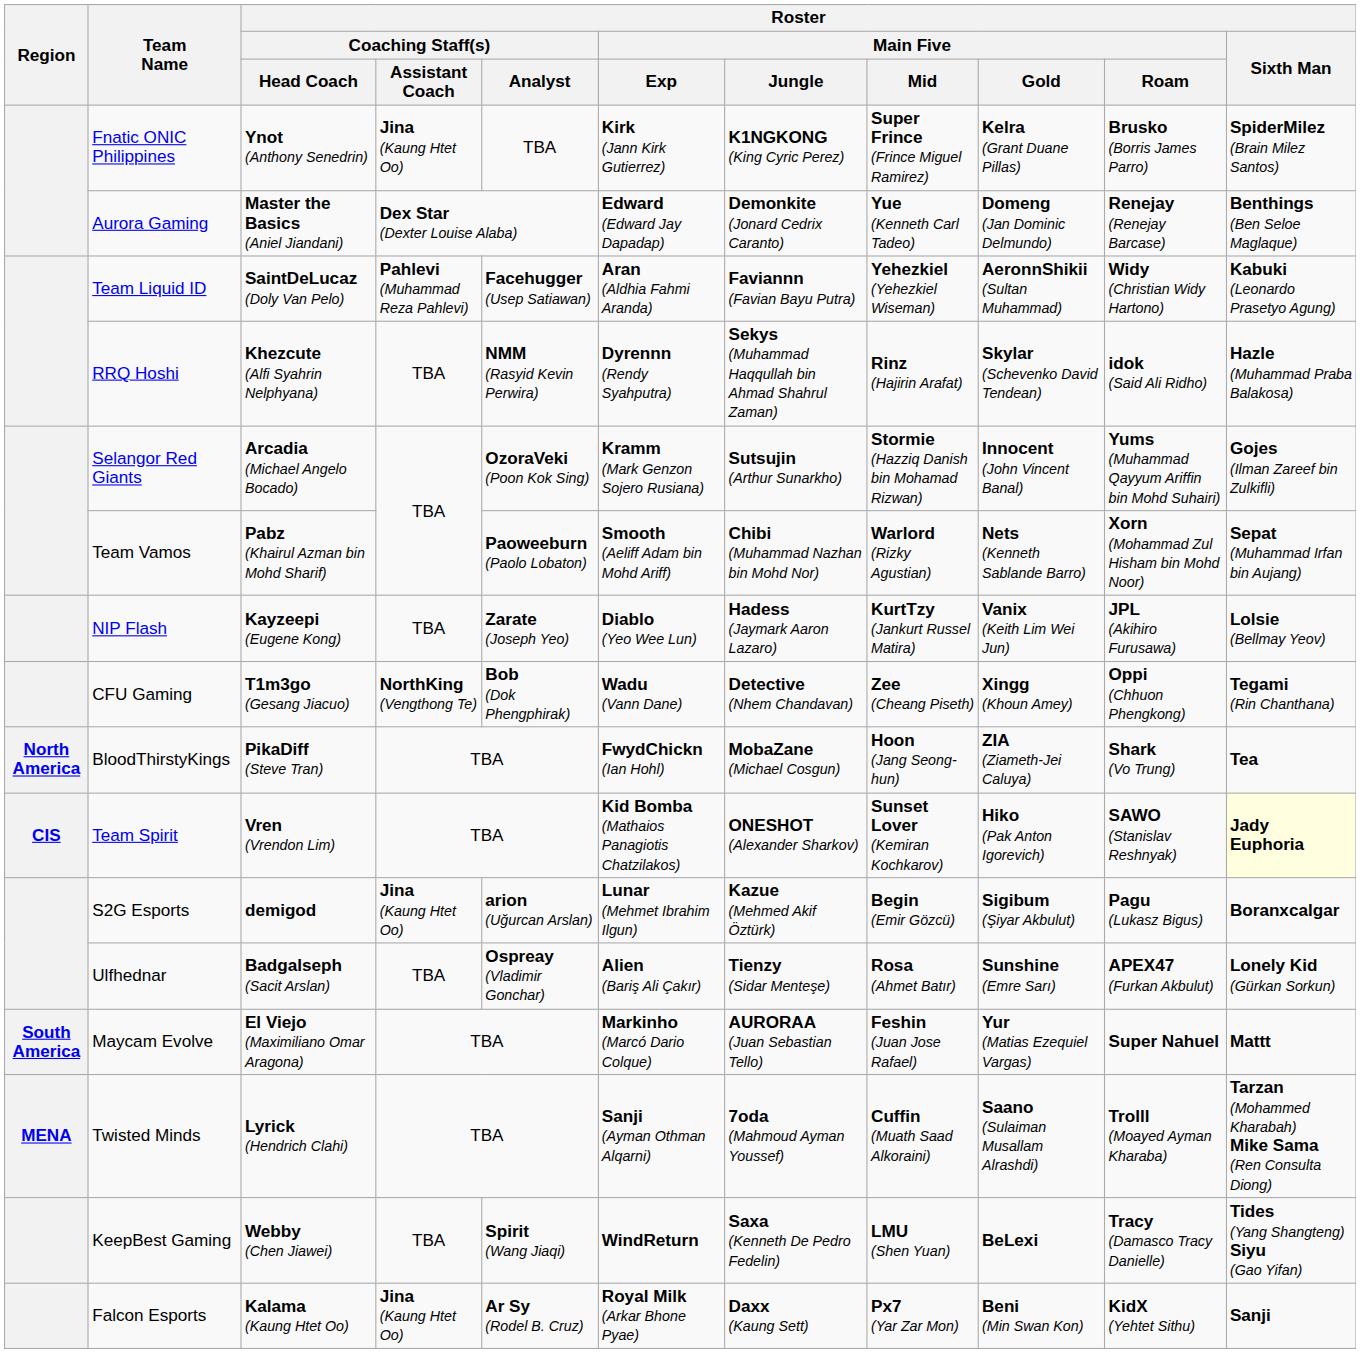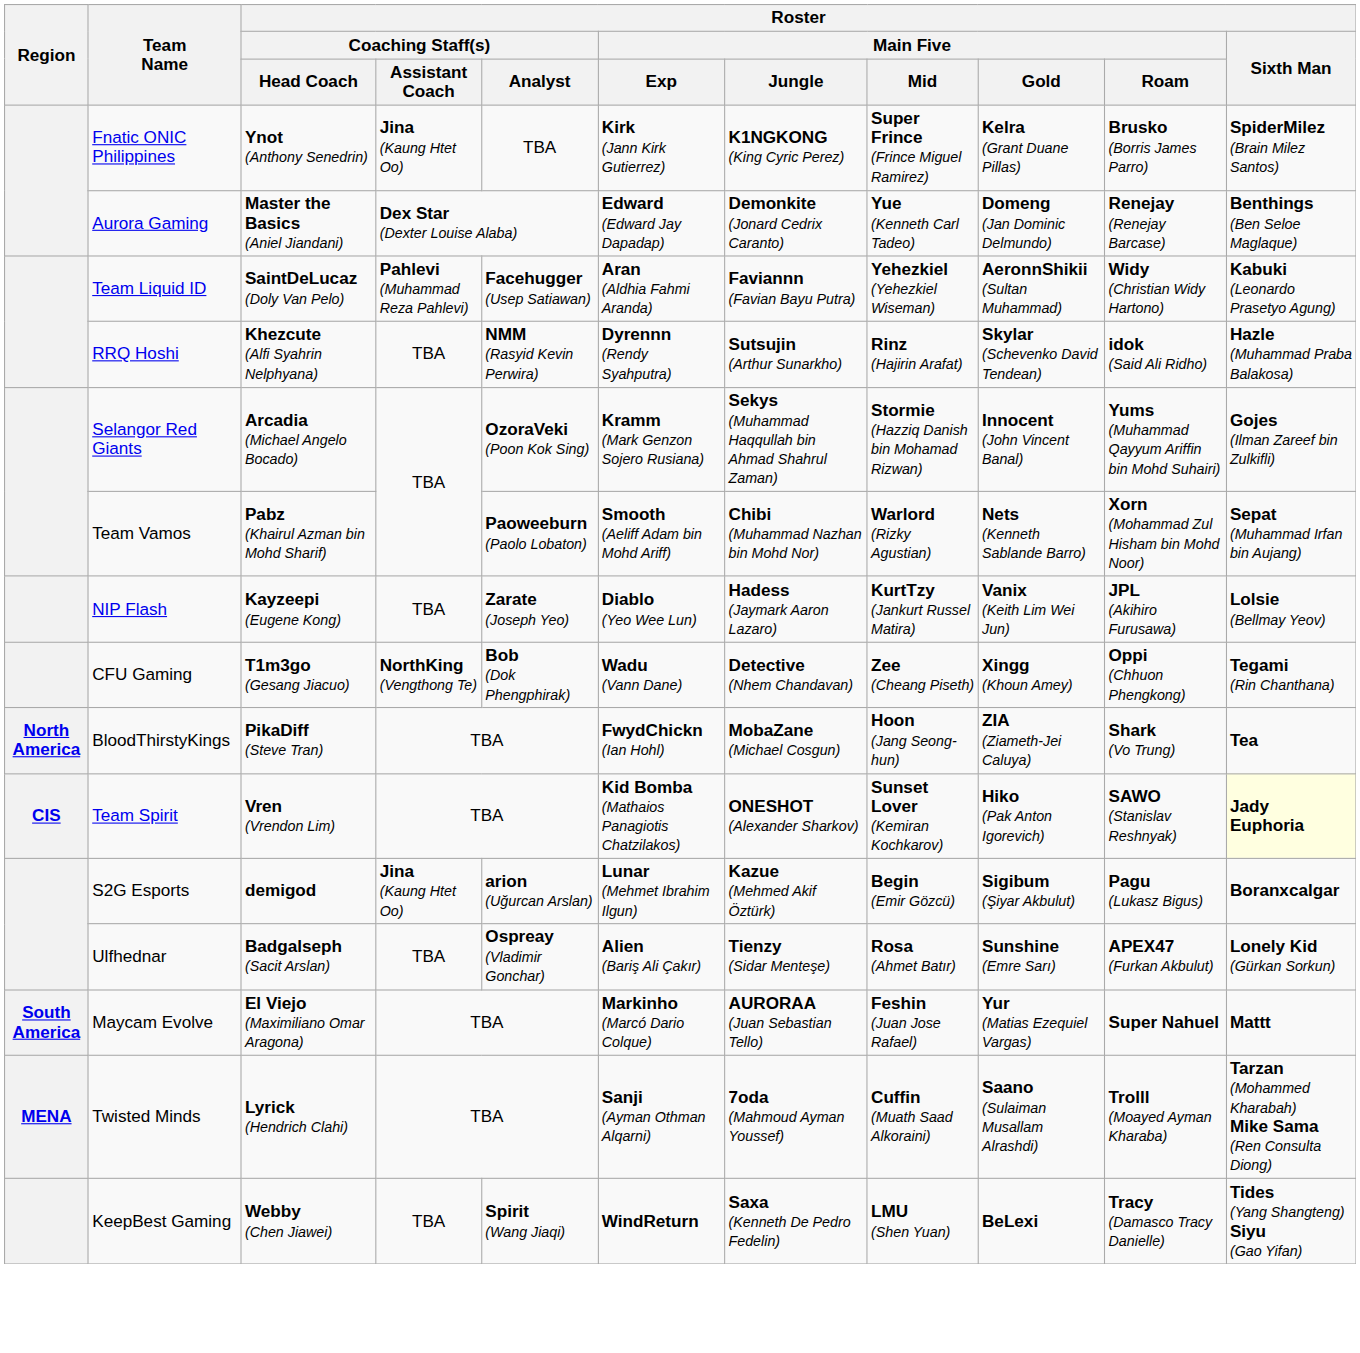(778, 373) Sekys (Muhammad Haqqullah bin Ahmad Shahrul Zaman) -> (785, 354) Sutsujin (Arthur Sunarkho)
(785, 468) Sutsujin (Arthur Sunarkho) -> (778, 439) Sekys (Muhammad Haqqullah bin Ahmad Shahrul Zaman)
- row: (149, 1315)
